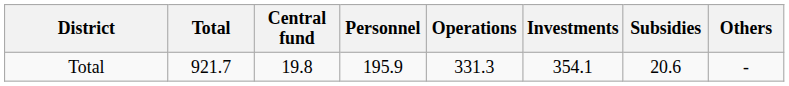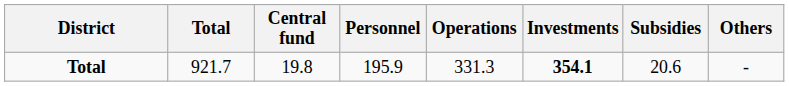(86, 66) normal -> (86, 66) bold
(573, 66) normal -> (573, 66) bold
